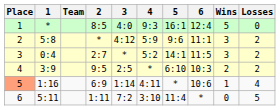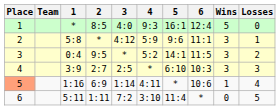columns swapped: (73, 12) <-> (48, 12)
(257, 40) 2 -> (257, 40) 1
(99, 55) 2:7 -> (99, 55) 9:5
(99, 69) 9:5 -> (99, 69) 2:7
(226, 69) 2 -> (226, 69) 3
(257, 69) 2 -> (257, 69) 3
